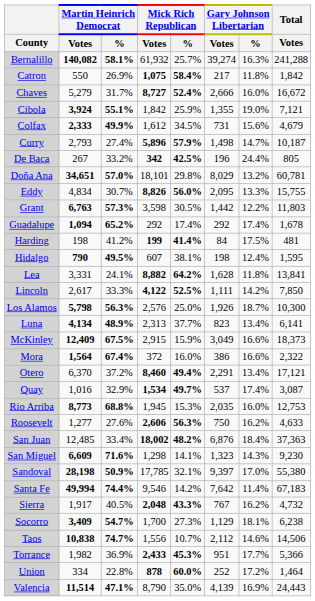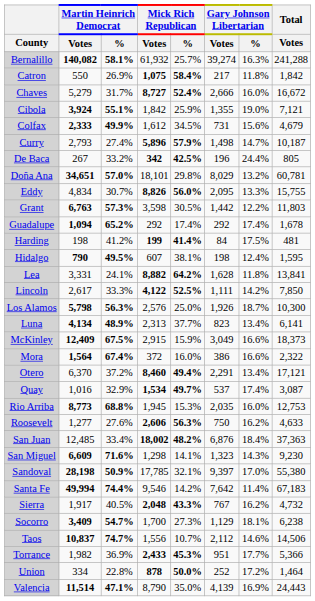(80, 538) 10,838 -> (80, 538) 10,837
(188, 571) 60.0% -> (188, 571) 50.0%
